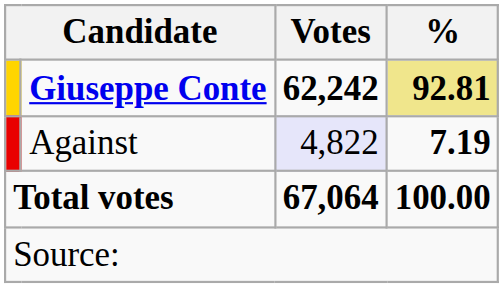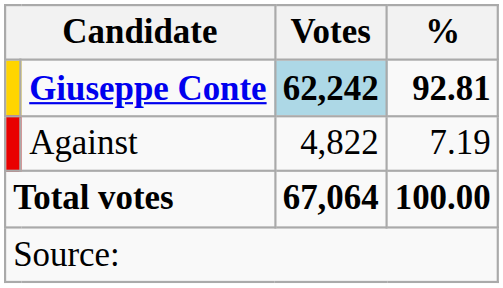(331, 87) no background -> (331, 87) lightblue background
(451, 87) khaki background -> (451, 87) no background
(339, 142) lavender background -> (339, 142) no background
(460, 142) bold -> (460, 142) normal
